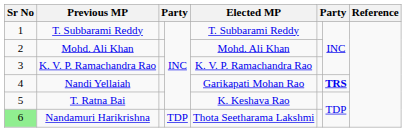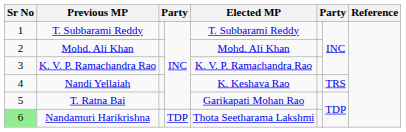(254, 83) Garikapati Mohan Rao -> (254, 83) K. Keshava Rao
(336, 83) bold -> (336, 83) normal
(254, 100) K. Keshava Rao -> (254, 100) Garikapati Mohan Rao
